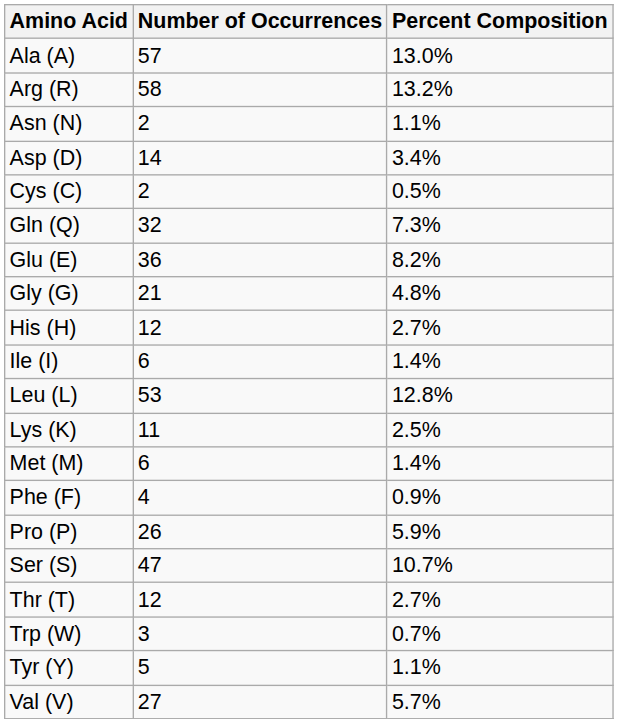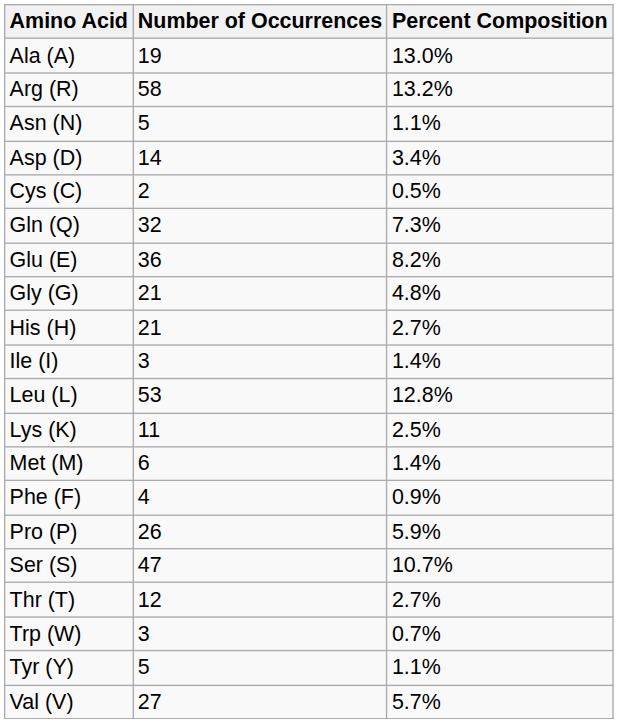(150, 55) 57 -> (150, 55) 19
(144, 123) 2 -> (144, 123) 5
(150, 327) 12 -> (150, 327) 21
(144, 361) 6 -> (144, 361) 3
